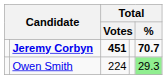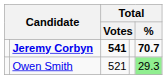(117, 48) 451 -> (117, 48) 541
(117, 66) 224 -> (117, 66) 521
